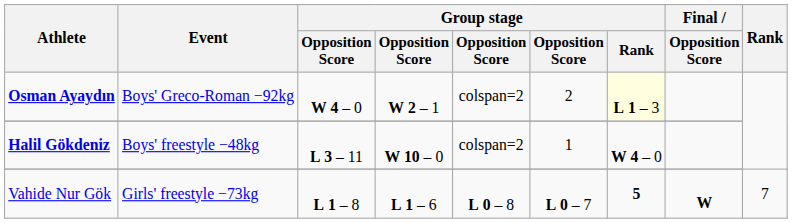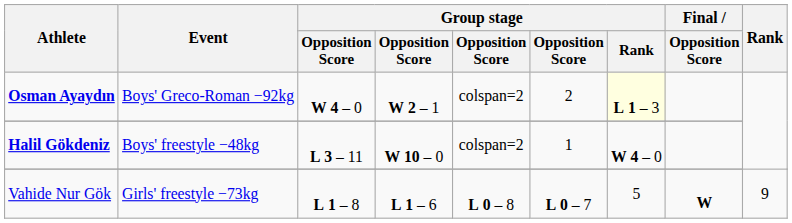(636, 194) bold -> (636, 194) normal
(765, 194) 7 -> (765, 194) 9
